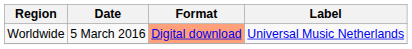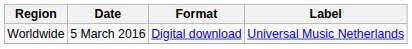(196, 33) lightsalmon background -> (196, 33) no background
